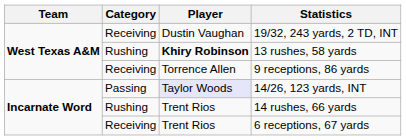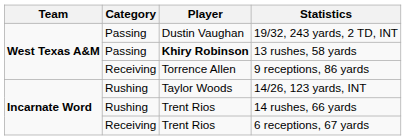(131, 32) Receiving -> (126, 32) Passing
(126, 51) Rushing -> (126, 51) Passing
(126, 88) Passing -> (126, 88) Rushing
(197, 88) lavender background -> (197, 88) no background
